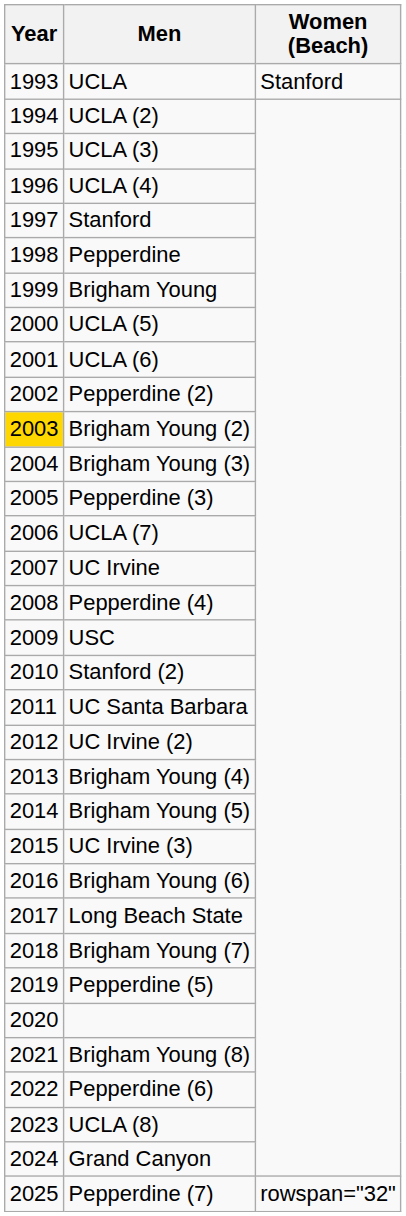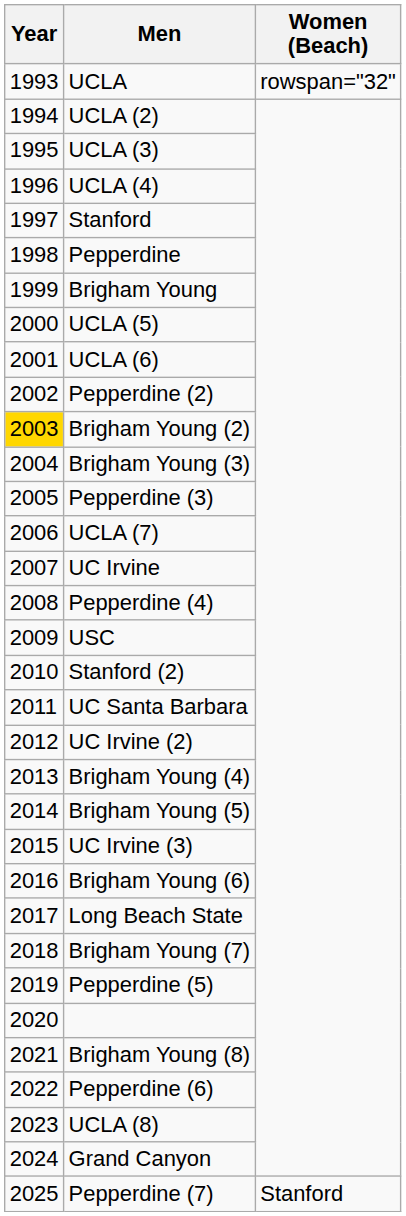(302, 81) Stanford -> (328, 81) rowspan="32"
(328, 1193) rowspan="32" -> (302, 1193) Stanford
